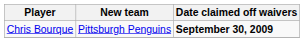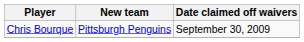(224, 29) bold -> (223, 29) normal
